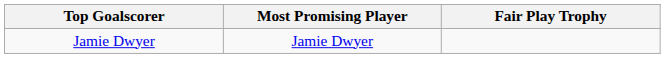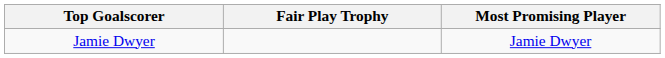columns swapped: (332, 16) <-> (551, 16)
